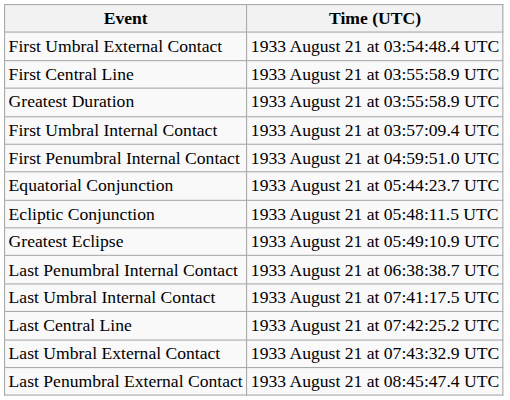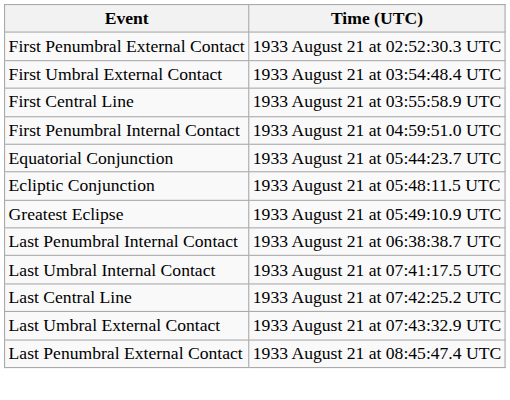+ row: (127, 46)
- row: (71, 102)
- row: (113, 130)
